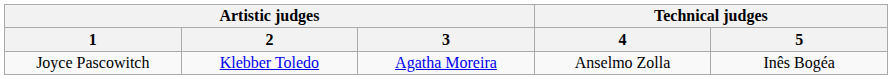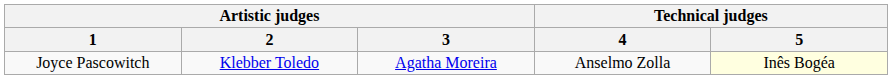(799, 62) no background -> (799, 62) lightyellow background
